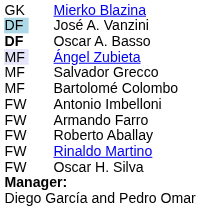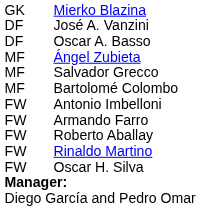(14, 26) lightblue background -> (14, 26) no background
(14, 41) bold -> (14, 41) normal
(15, 57) lavender background -> (15, 57) no background
